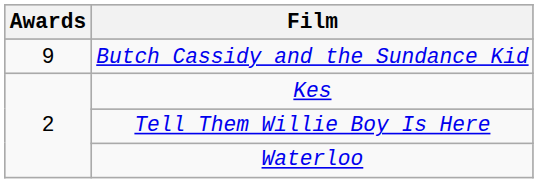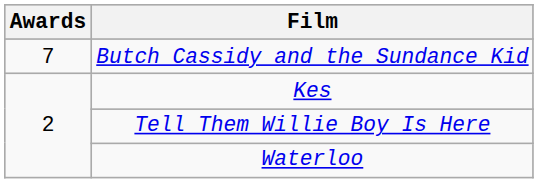(48, 57) 9 -> (48, 57) 7
